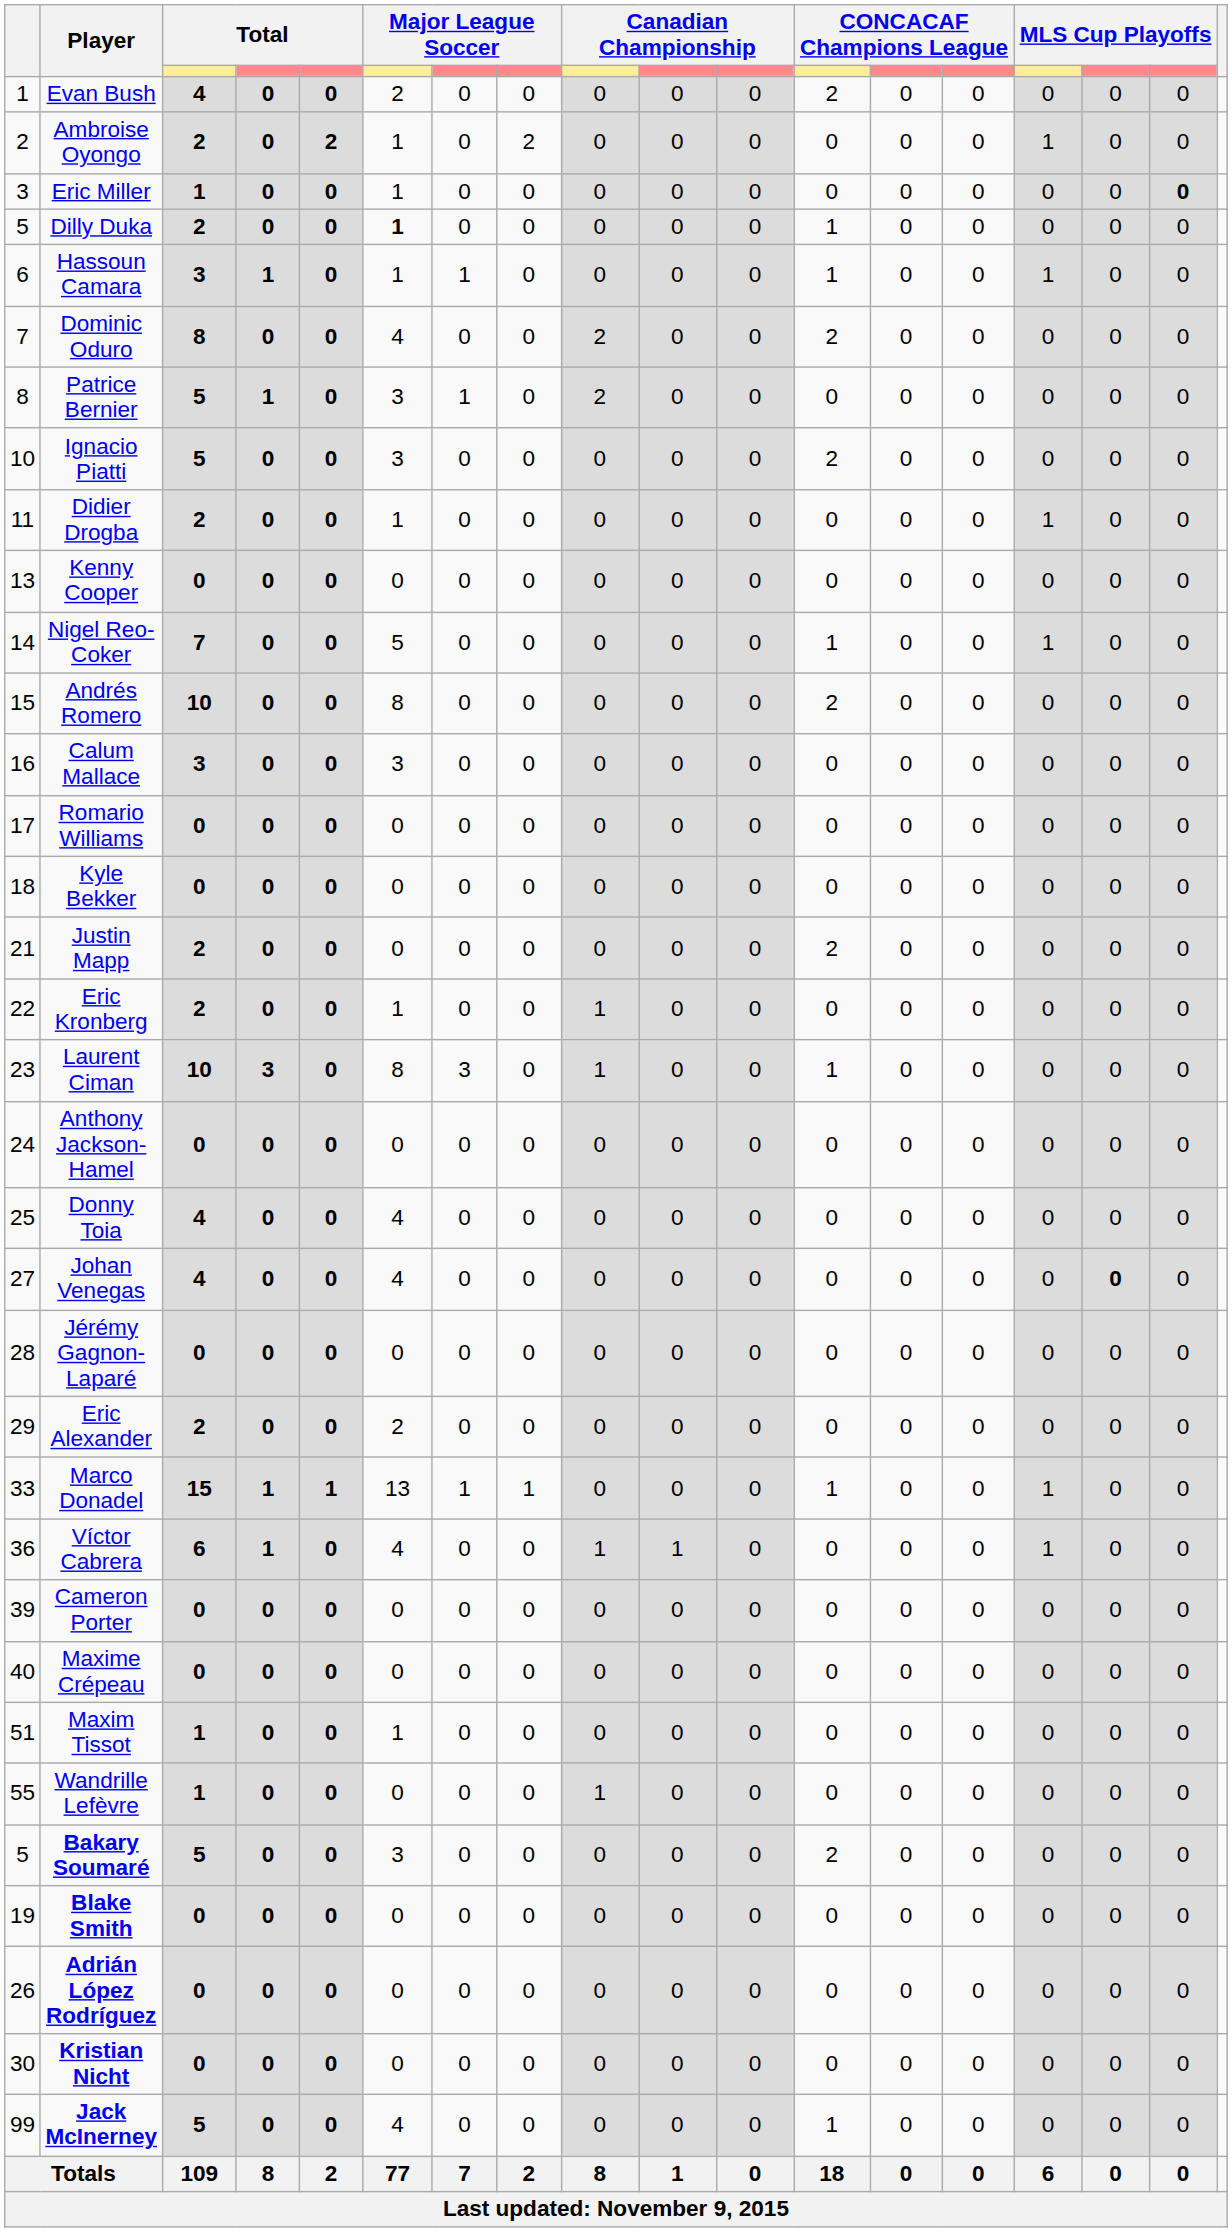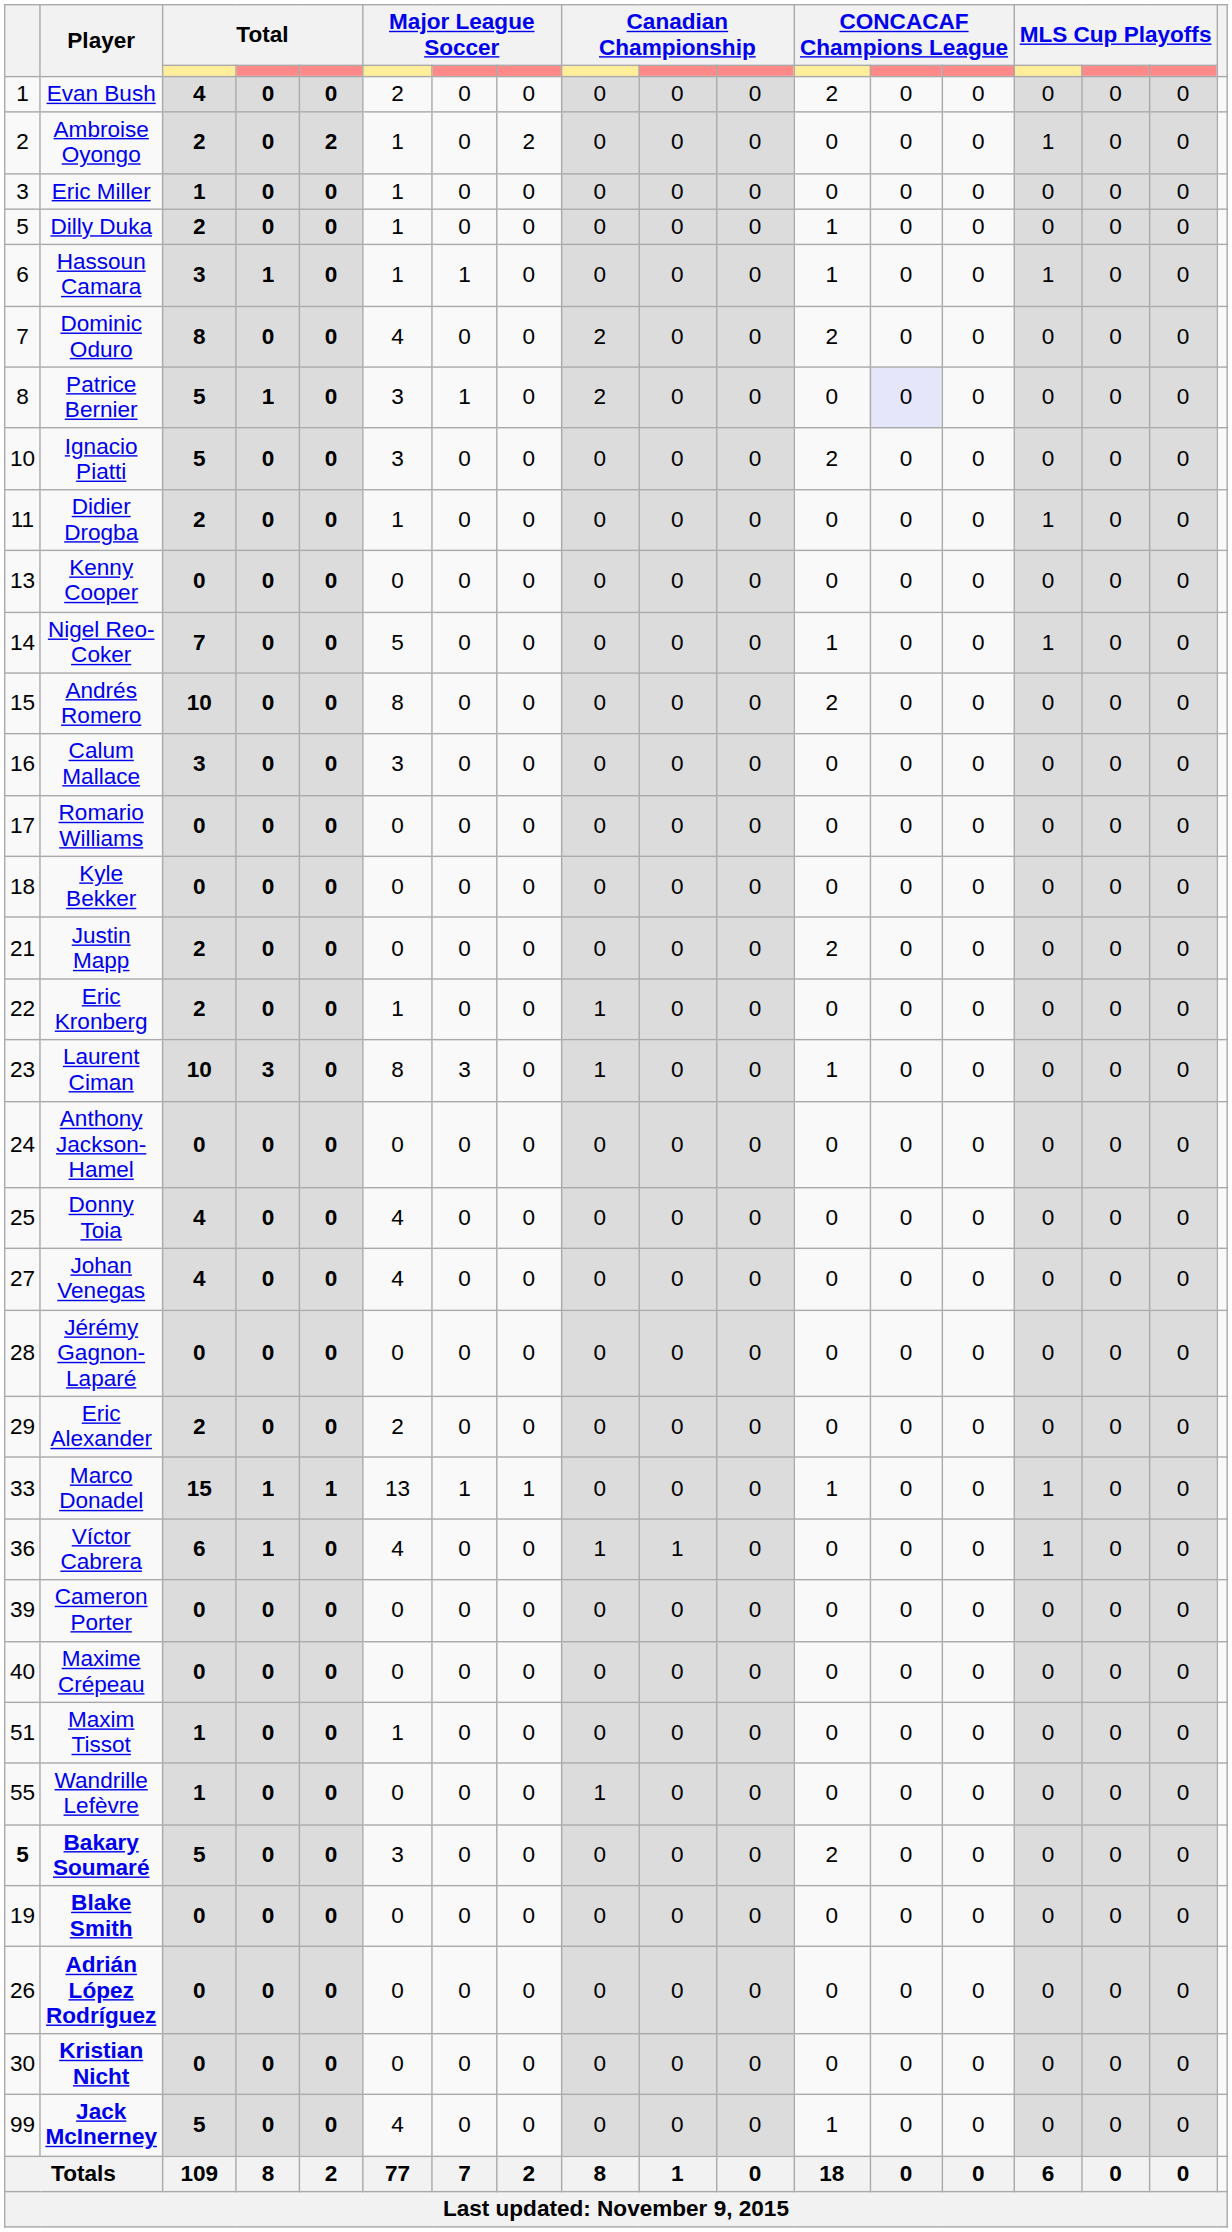(1183, 190) bold -> (1183, 190) normal
(397, 226) bold -> (397, 226) normal
(906, 397) no background -> (906, 397) lavender background
(1115, 1279) bold -> (1115, 1279) normal
(22, 1854) normal -> (22, 1854) bold
